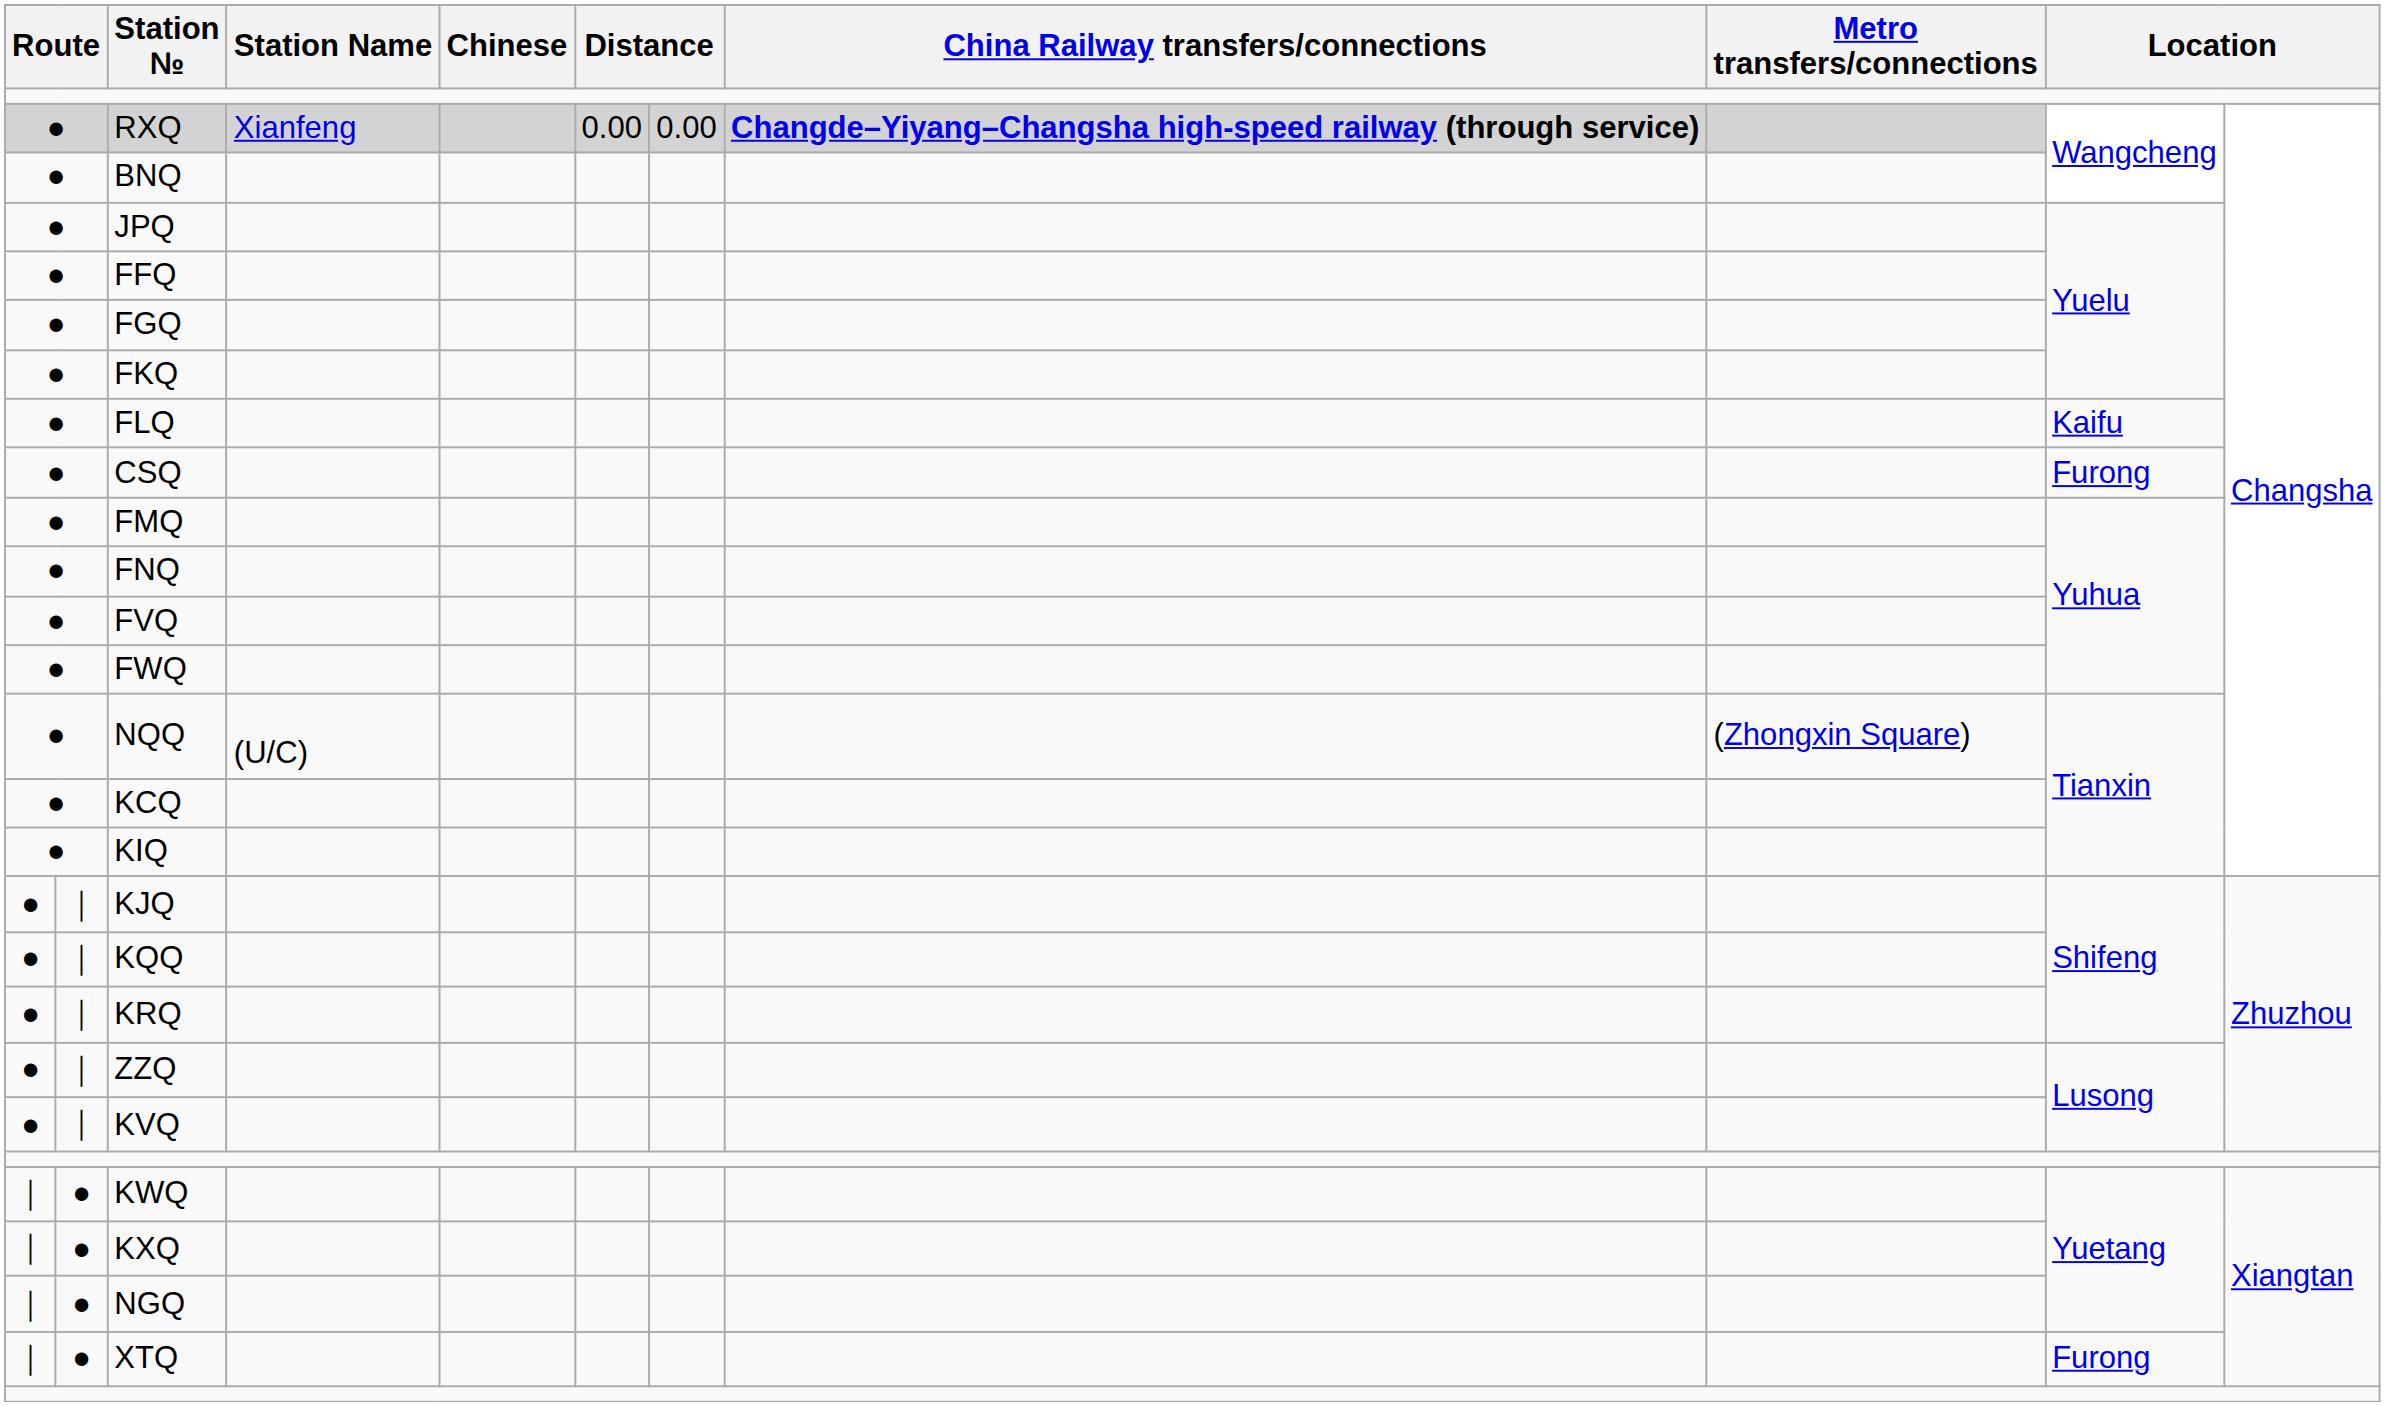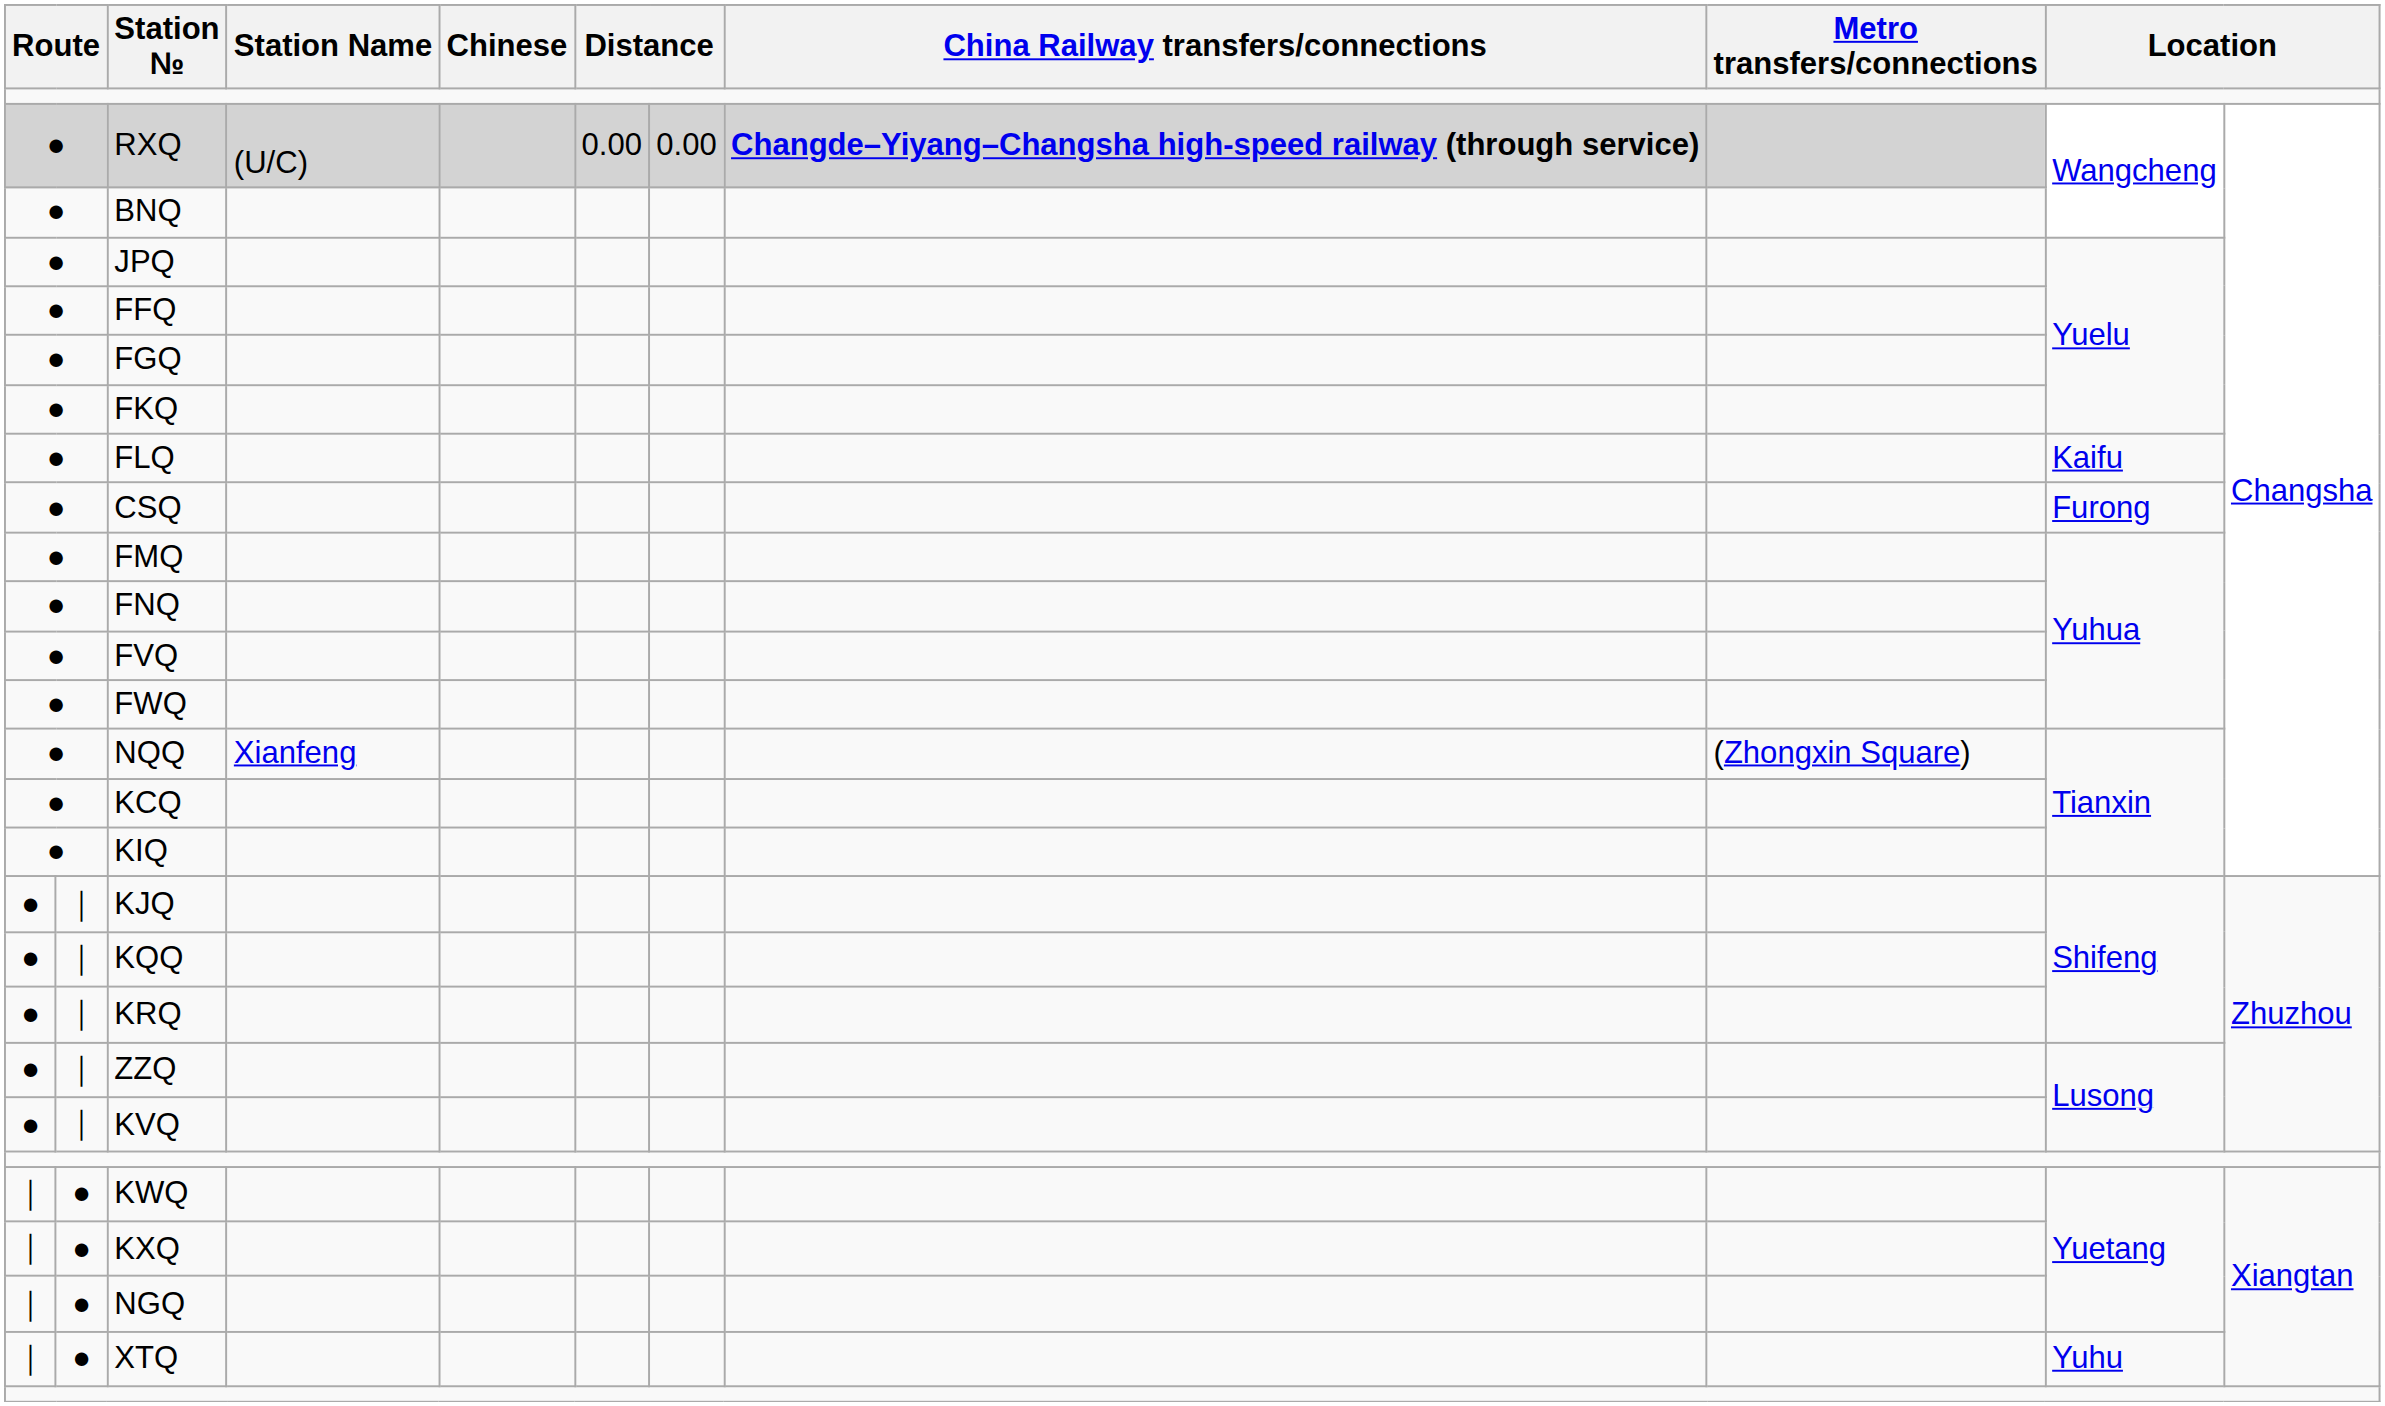(295, 127) Xianfeng -> (271, 162) (U/C)
(271, 753) (U/C) -> (295, 753) Xianfeng
(2101, 1358) Furong -> (2088, 1358) Yuhu
